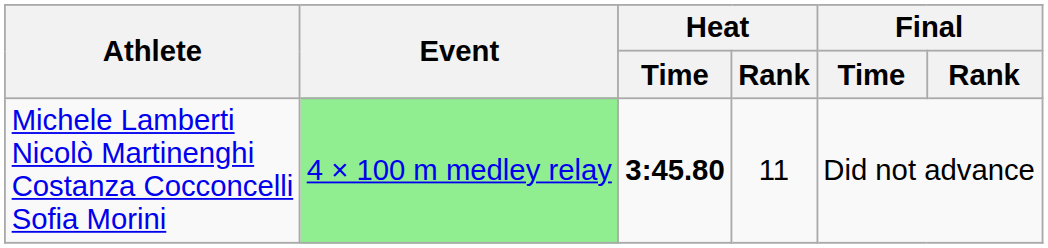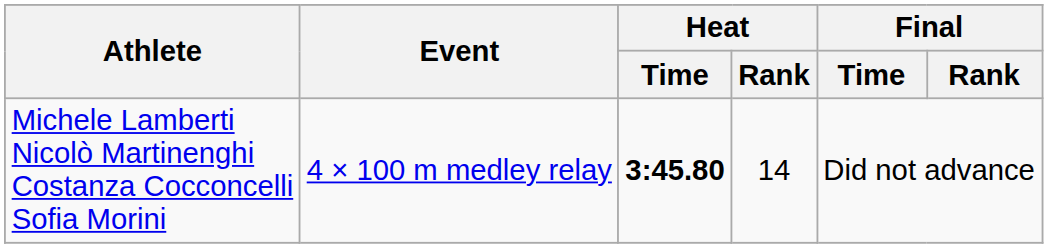(459, 170) lightgreen background -> (459, 170) no background
(774, 170) 11 -> (774, 170) 14
